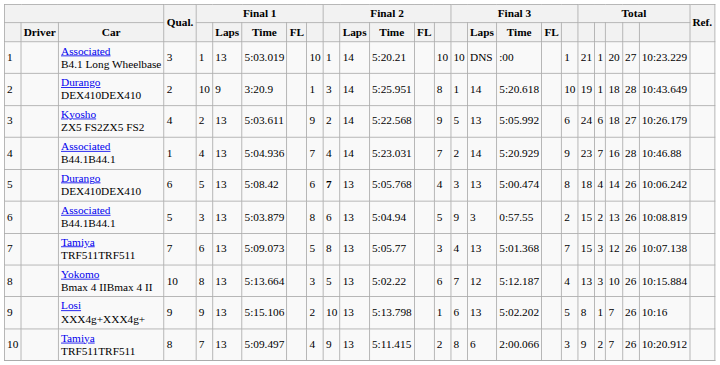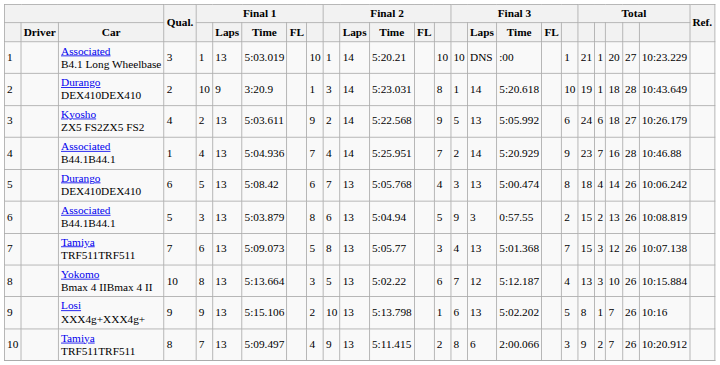(392, 89) 5:25.951 -> (392, 89) 5:23.031
(392, 153) 5:23.031 -> (392, 153) 5:25.951
(329, 184) bold -> (329, 184) normal
